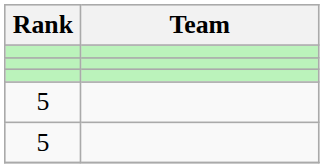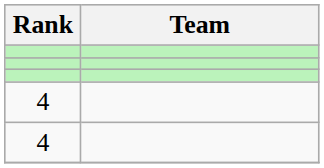(43, 101) 5 -> (43, 101) 4
(43, 142) 5 -> (43, 142) 4
